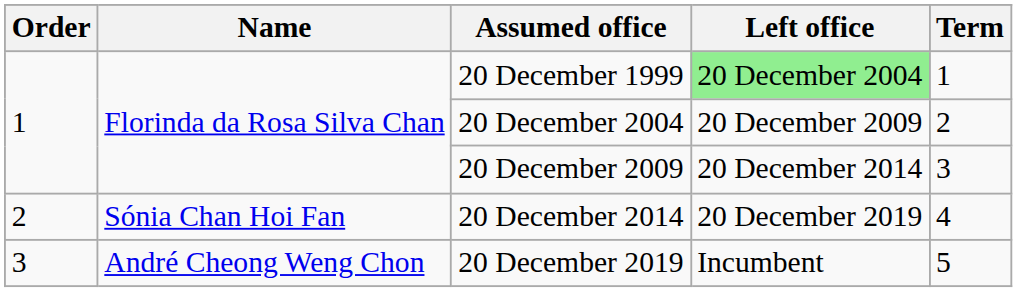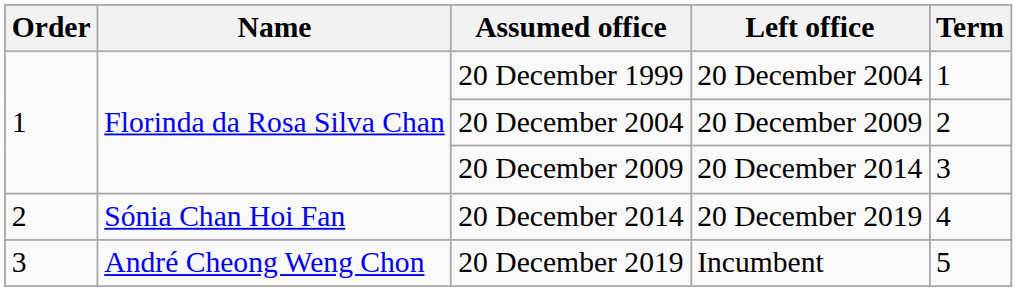(810, 74) lightgreen background -> (810, 74) no background
